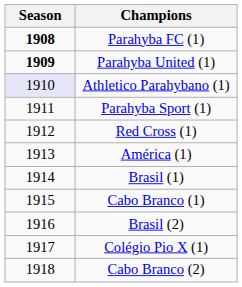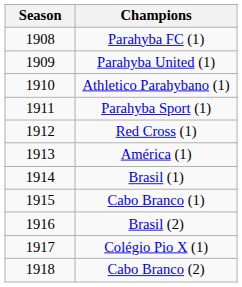(40, 39) bold -> (40, 39) normal
(40, 62) bold -> (40, 62) normal
(40, 85) lavender background -> (40, 85) no background
